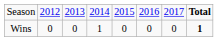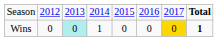(75, 28) no background -> (75, 28) paleturquoise background
(174, 28) no background -> (174, 28) gold background
